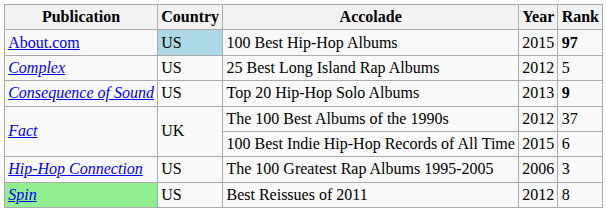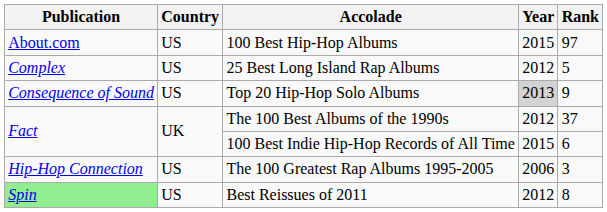(172, 42) lightblue background -> (172, 42) no background
(570, 42) bold -> (570, 42) normal
(538, 93) no background -> (538, 93) lightgrey background
(566, 93) bold -> (566, 93) normal
